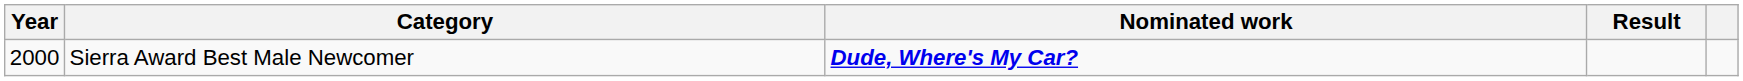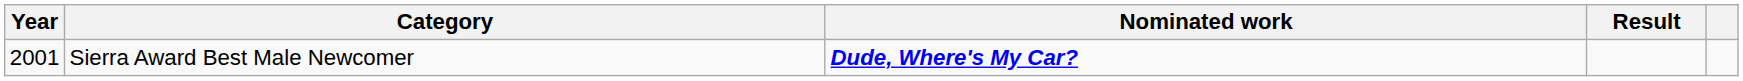(35, 57) 2000 -> (35, 57) 2001
